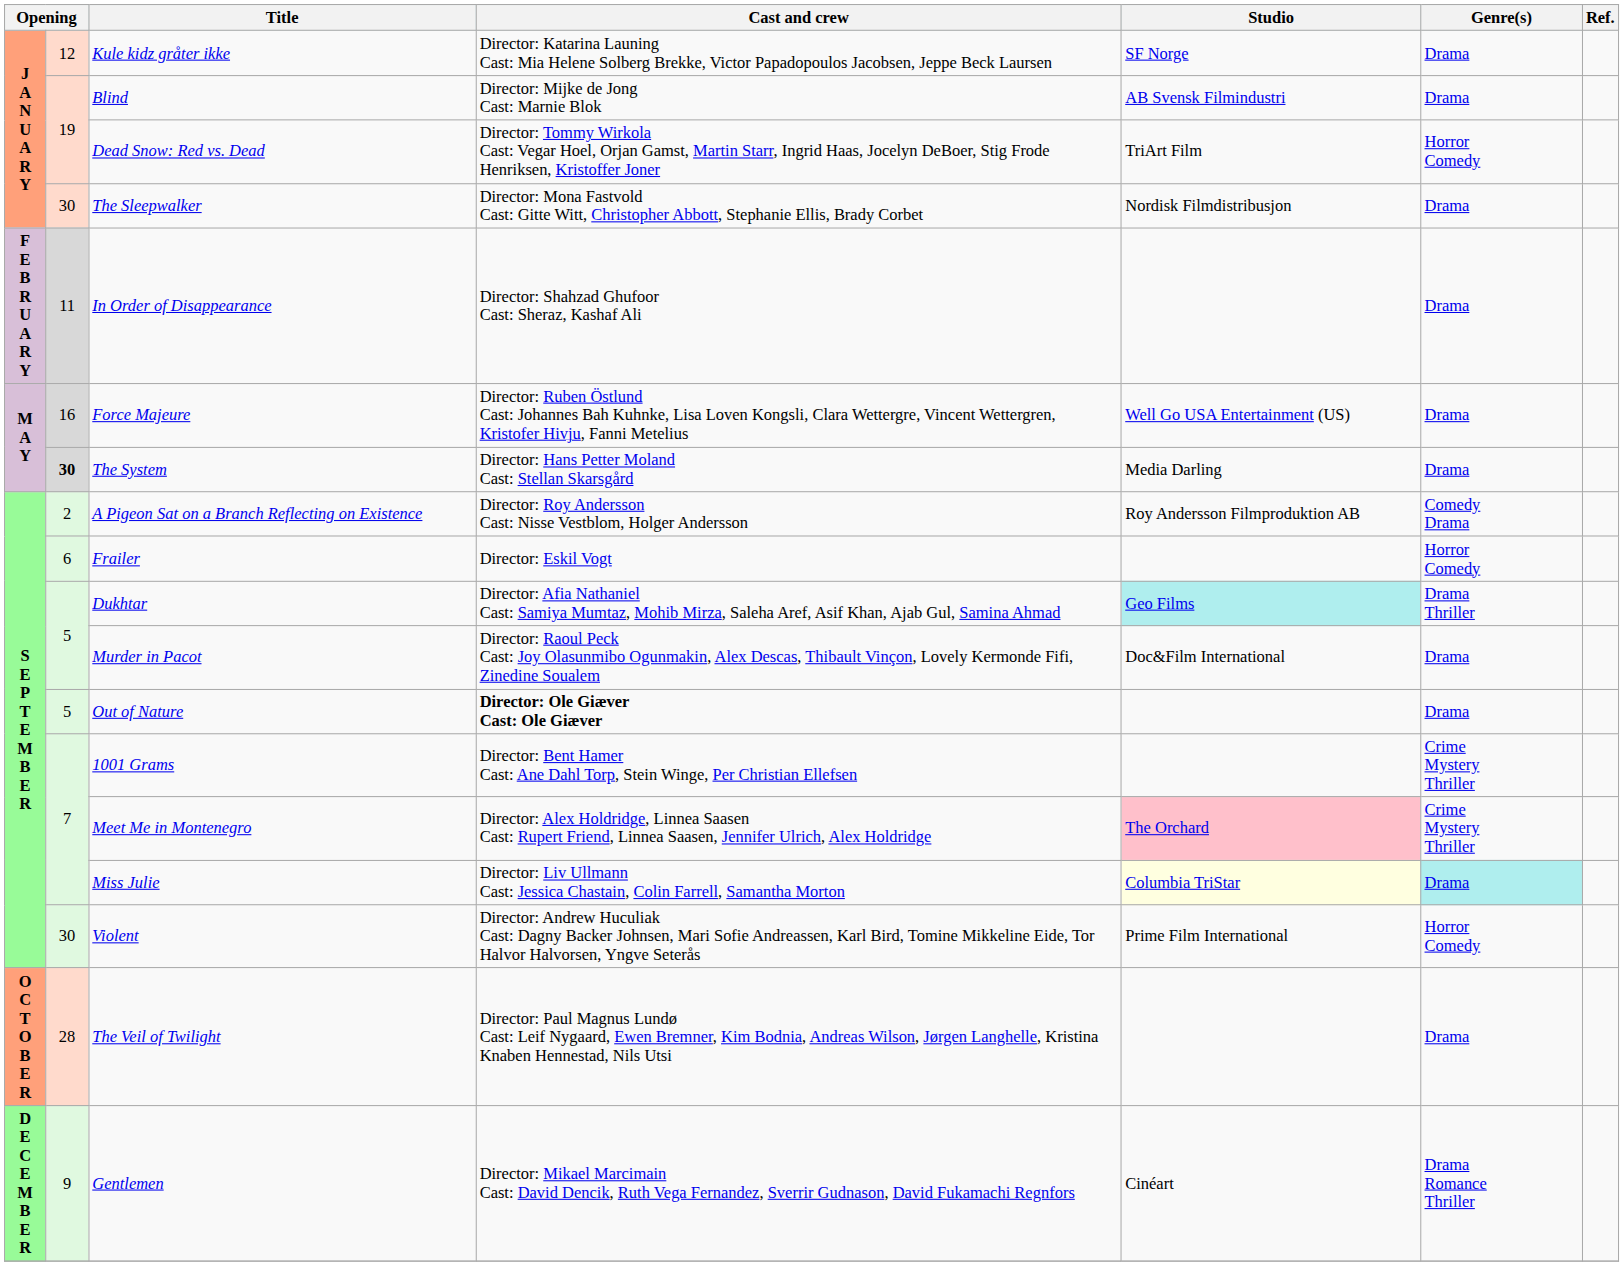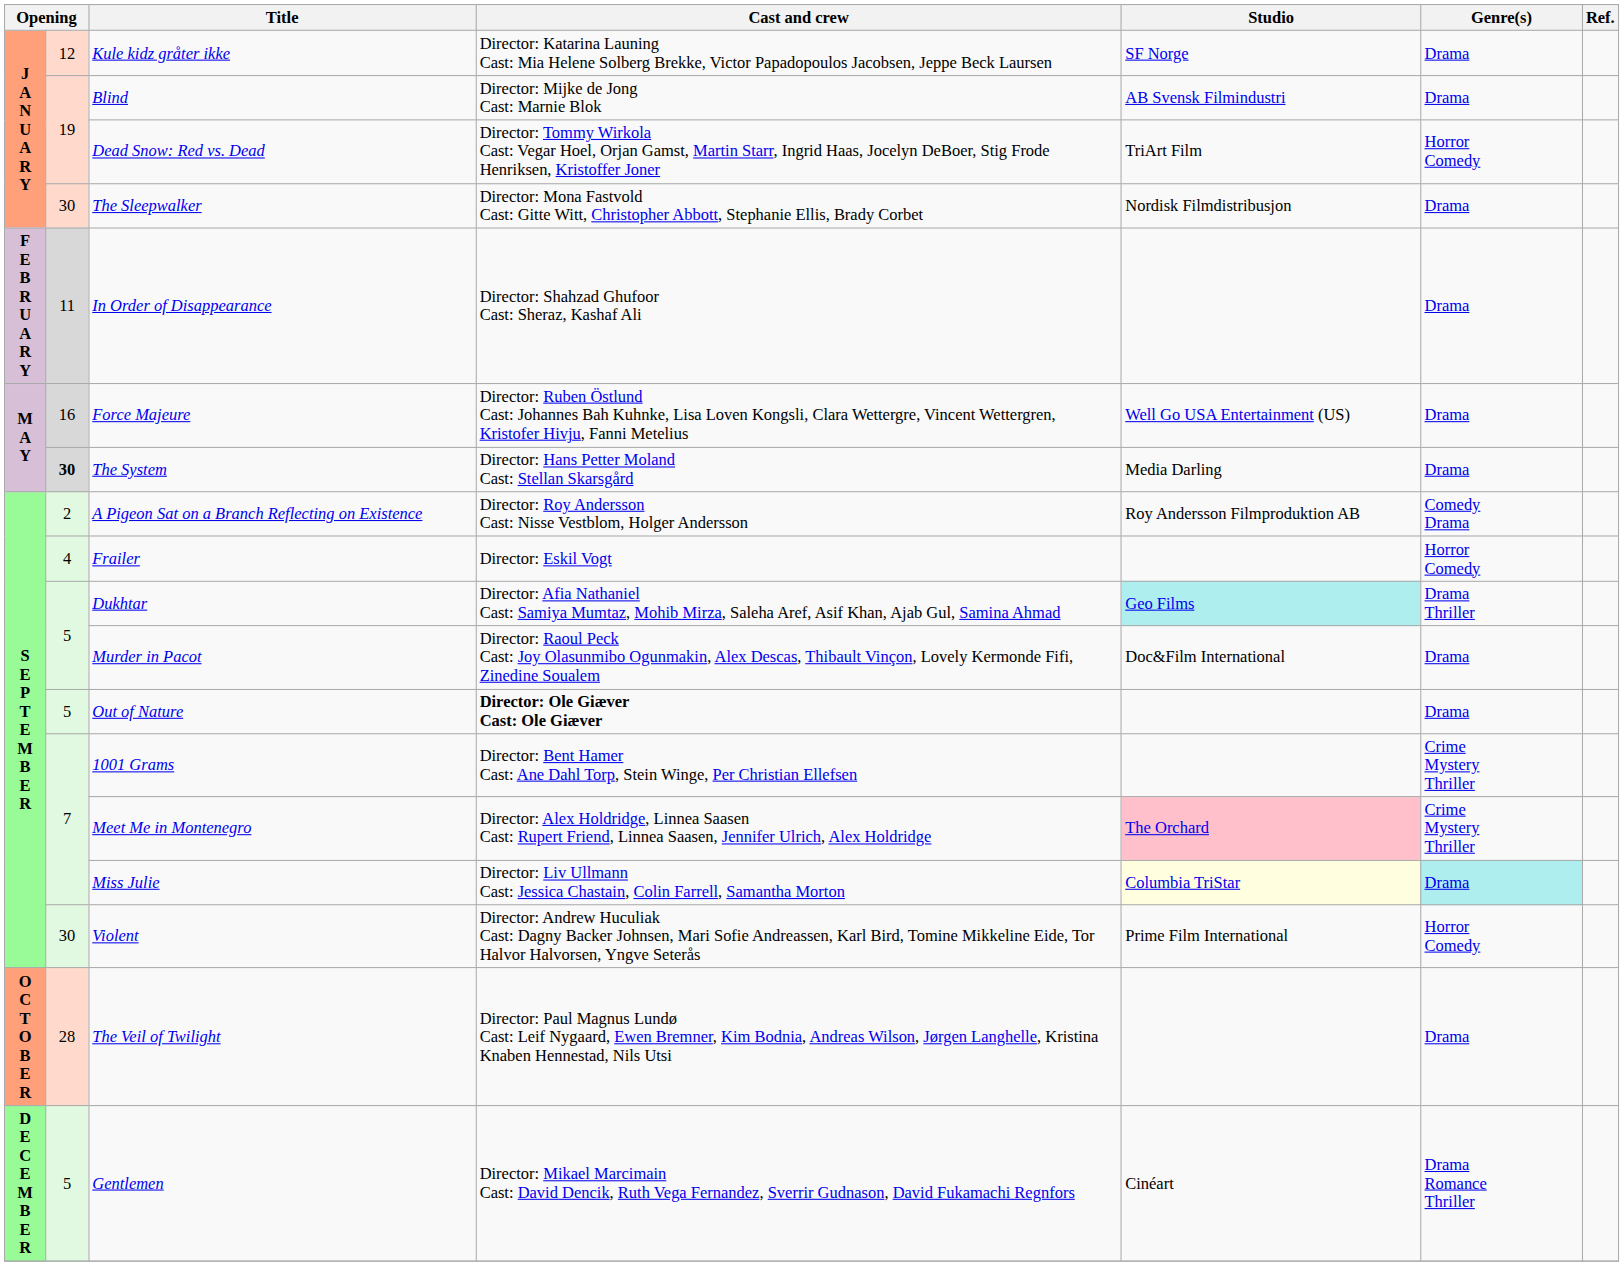(67, 558) 6 -> (67, 558) 4
(67, 1183) 9 -> (67, 1183) 5
